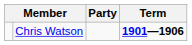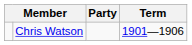(153, 31) bold -> (153, 31) normal
